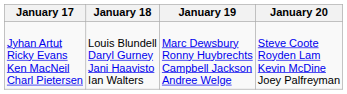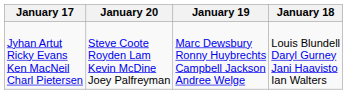columns swapped: (122, 13) <-> (299, 13)
